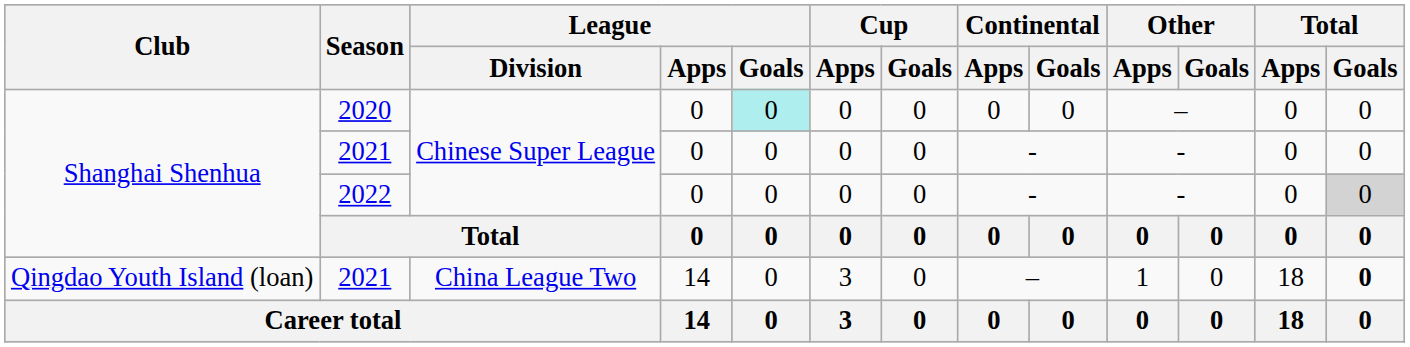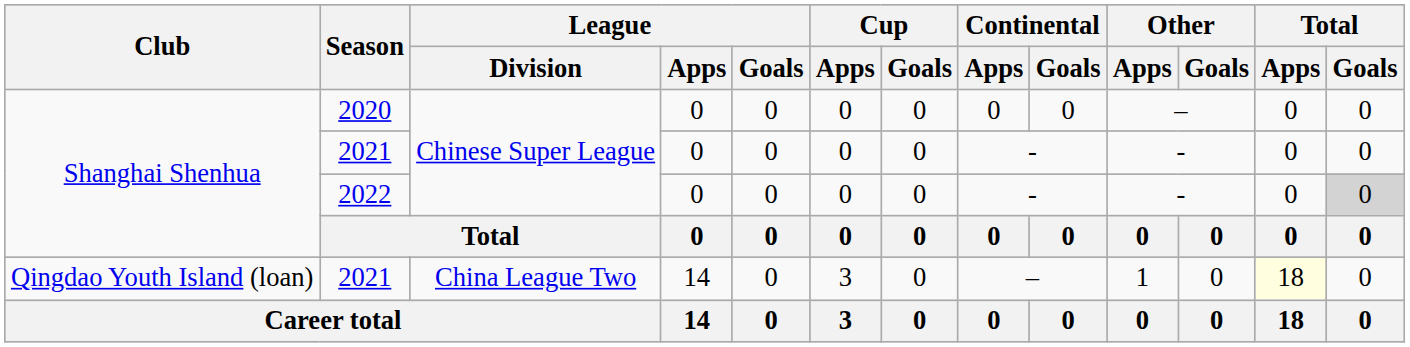(771, 109) paleturquoise background -> (771, 109) no background
(1291, 278) no background -> (1291, 278) lightyellow background
(1365, 278) bold -> (1365, 278) normal
